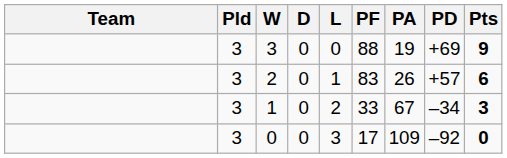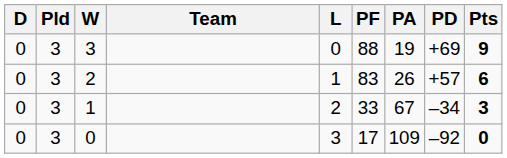columns swapped: (111, 19) <-> (304, 19)
